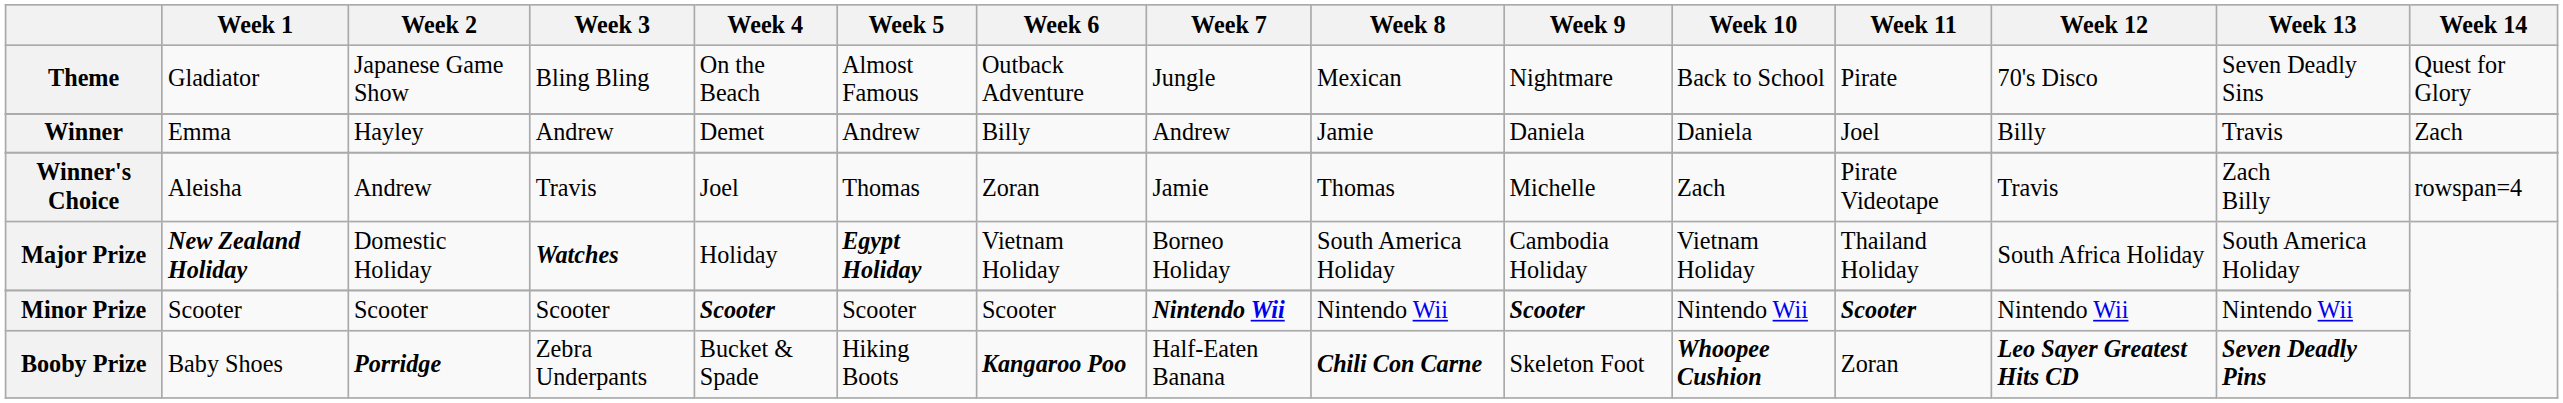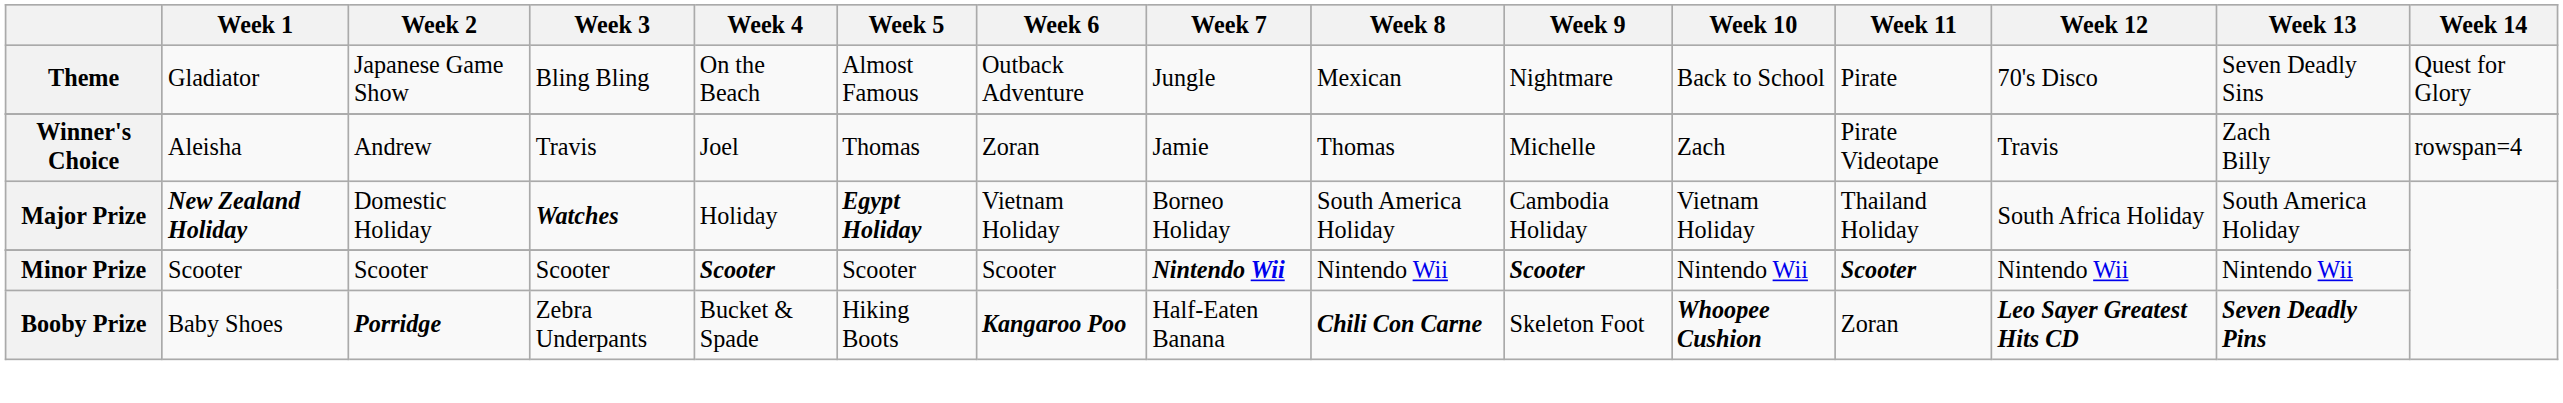- row: (84, 132)
